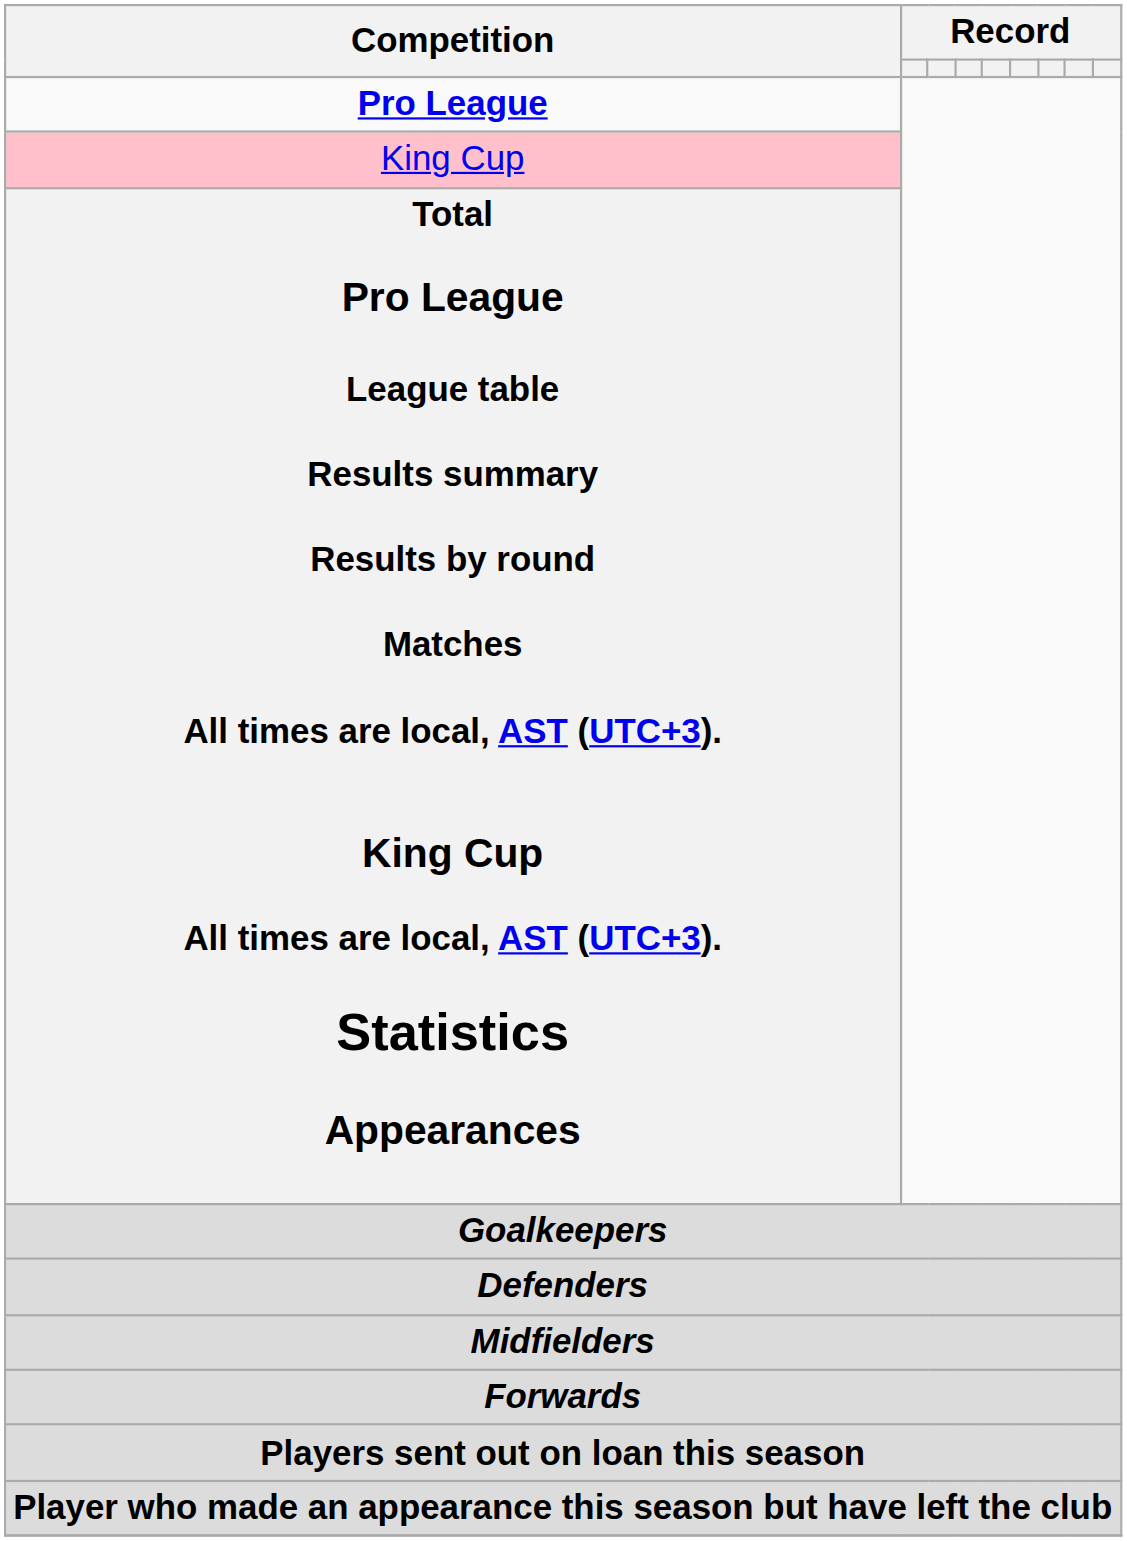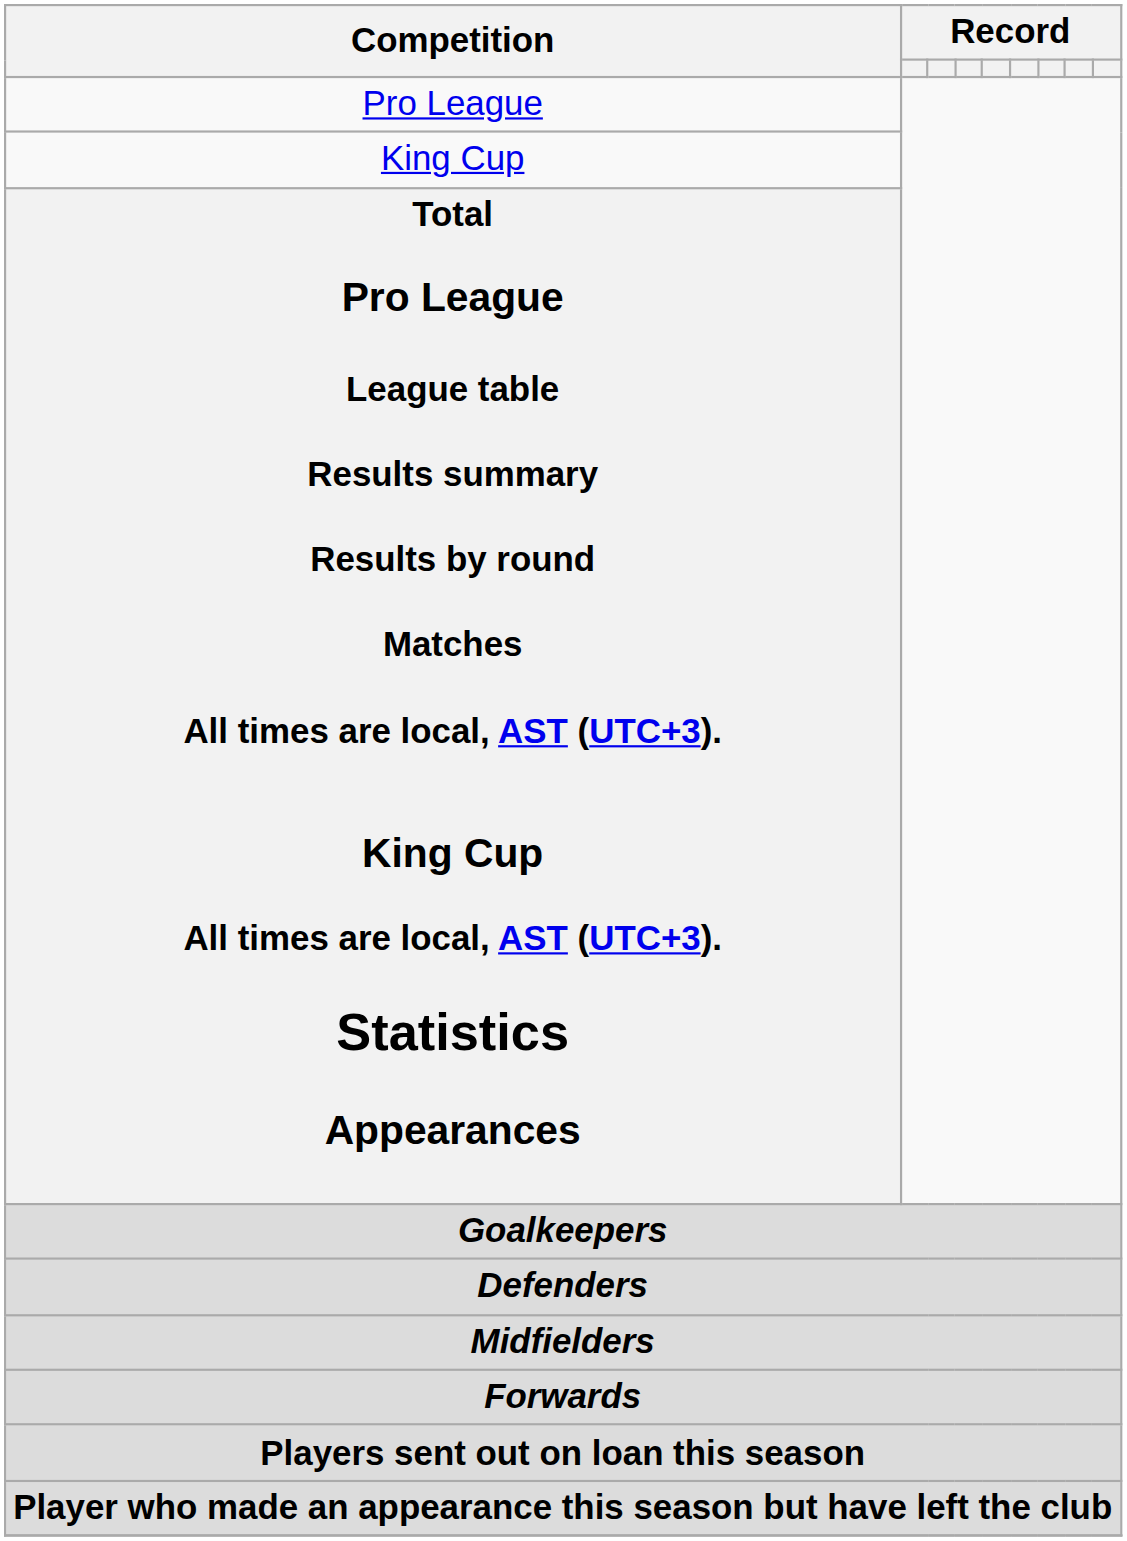(453, 103) bold -> (453, 103) normal
(453, 158) pink background -> (453, 158) no background
